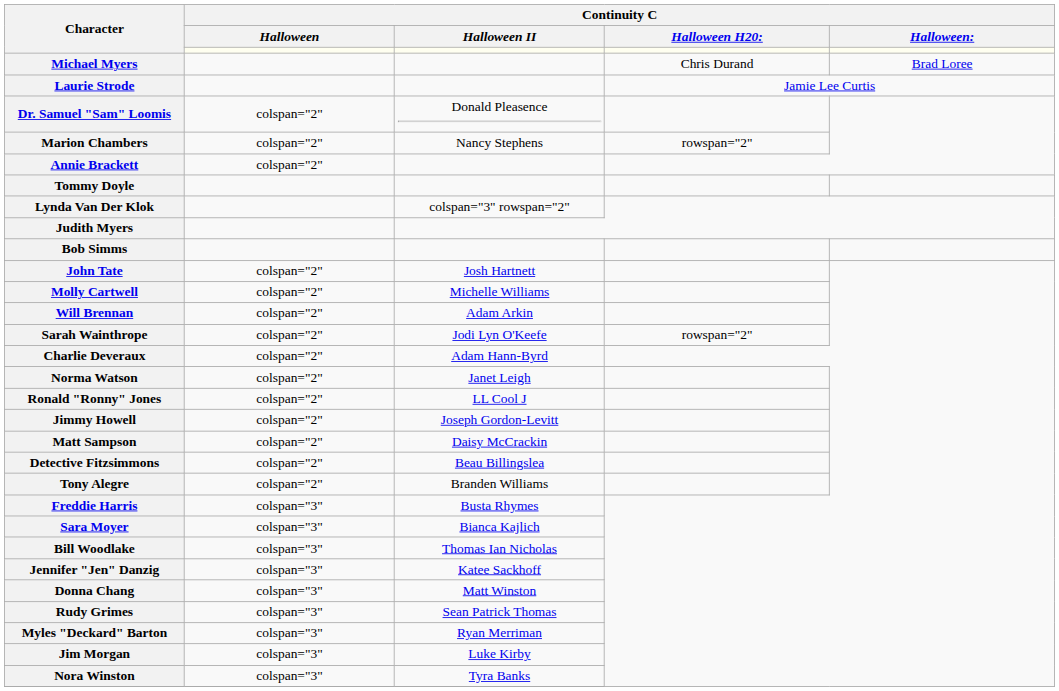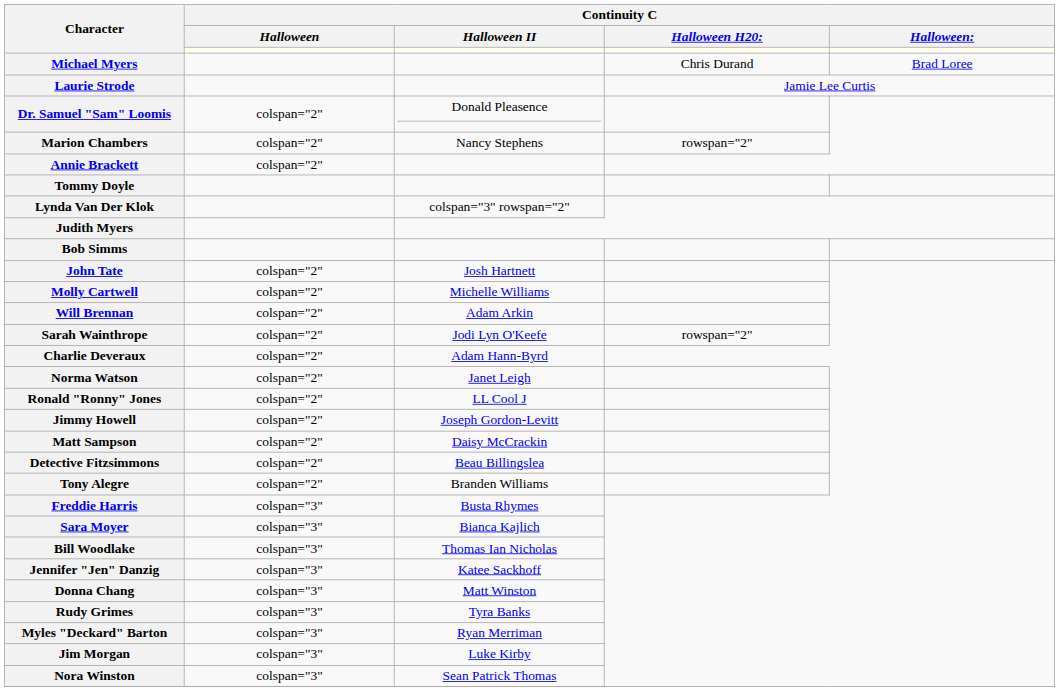(500, 611) Sean Patrick Thomas -> (500, 611) Tyra Banks
(500, 675) Tyra Banks -> (500, 675) Sean Patrick Thomas
